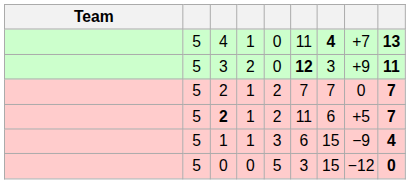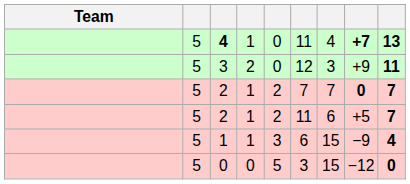(223, 41) normal -> (223, 41) bold
(331, 41) bold -> (331, 41) normal
(361, 41) normal -> (361, 41) bold
(304, 66) bold -> (304, 66) normal
(361, 91) normal -> (361, 91) bold
(223, 116) bold -> (223, 116) normal
